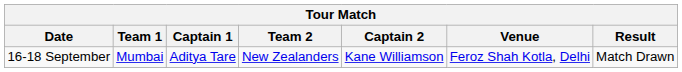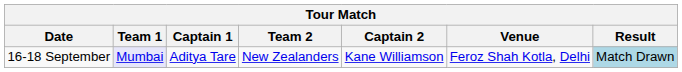(140, 57) no background -> (140, 57) lavender background
(635, 57) no background -> (635, 57) lightblue background
